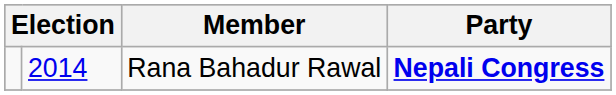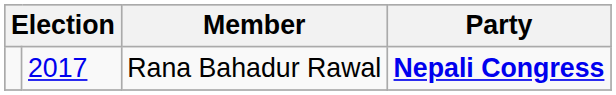(58, 68) 2014 -> (58, 68) 2017
